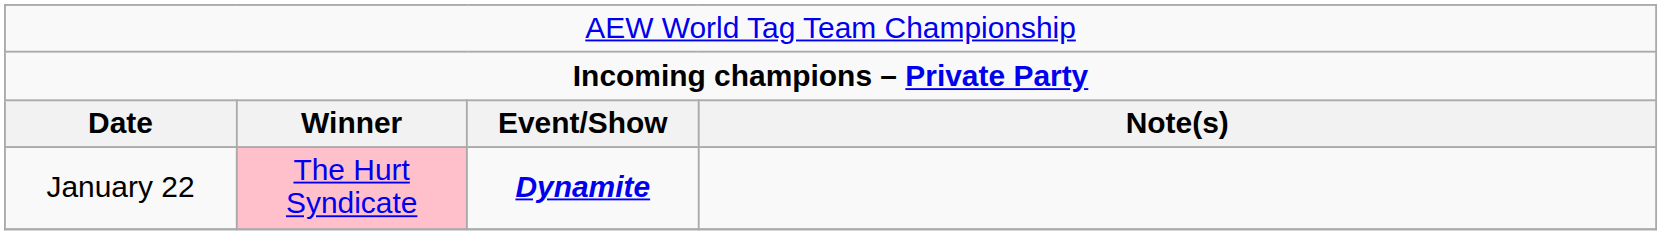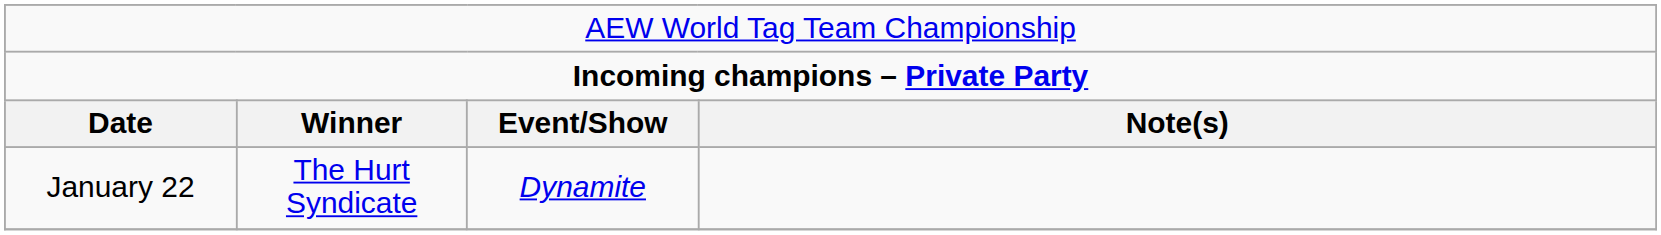(352, 187) pink background -> (352, 187) no background
(583, 187) bold -> (583, 187) normal
